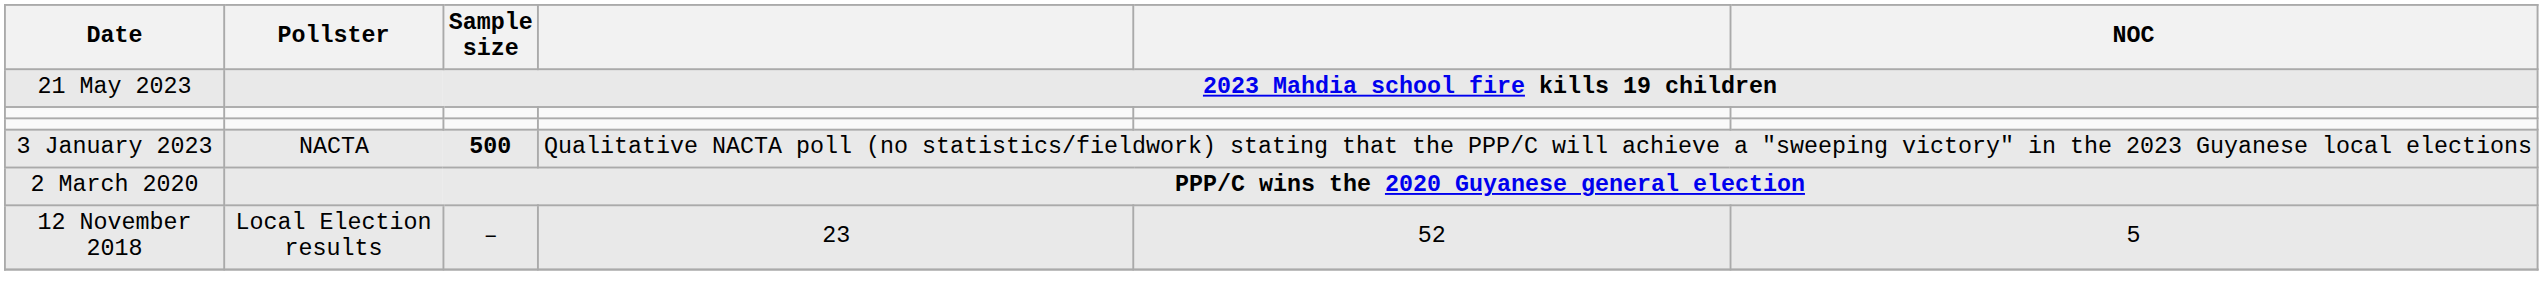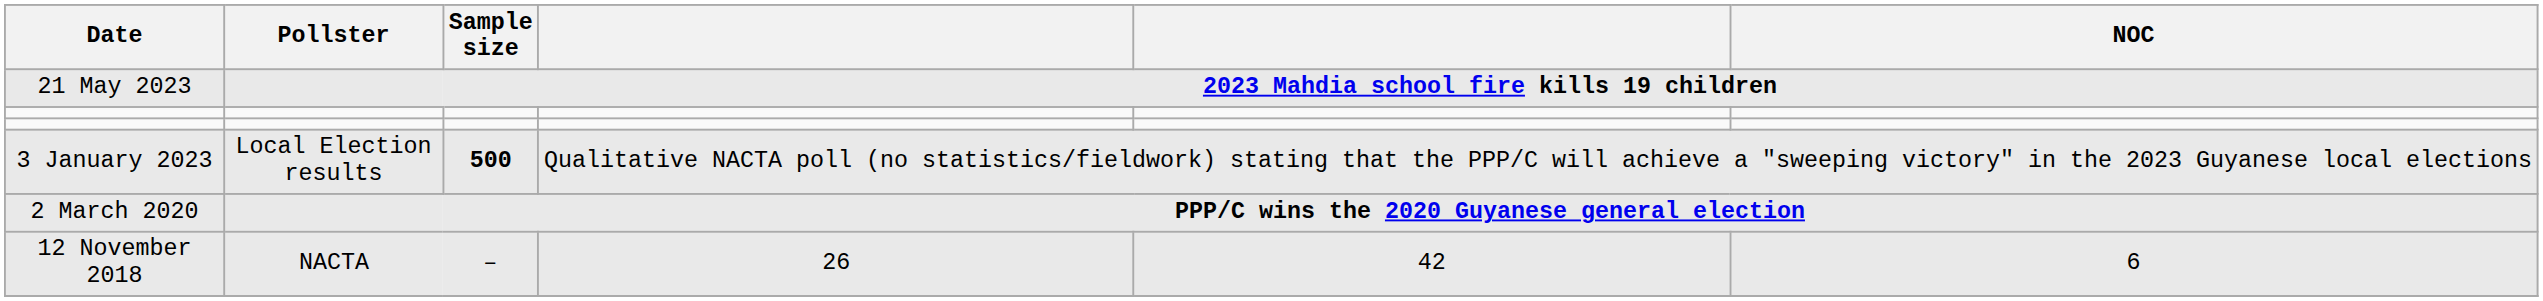(334, 148) NACTA -> (334, 162) Local Election results
(334, 237) Local Election results -> (334, 263) NACTA
(836, 237) 23 -> (836, 263) 26
(1432, 237) 52 -> (1432, 263) 42
(2134, 237) 5 -> (2134, 263) 6
